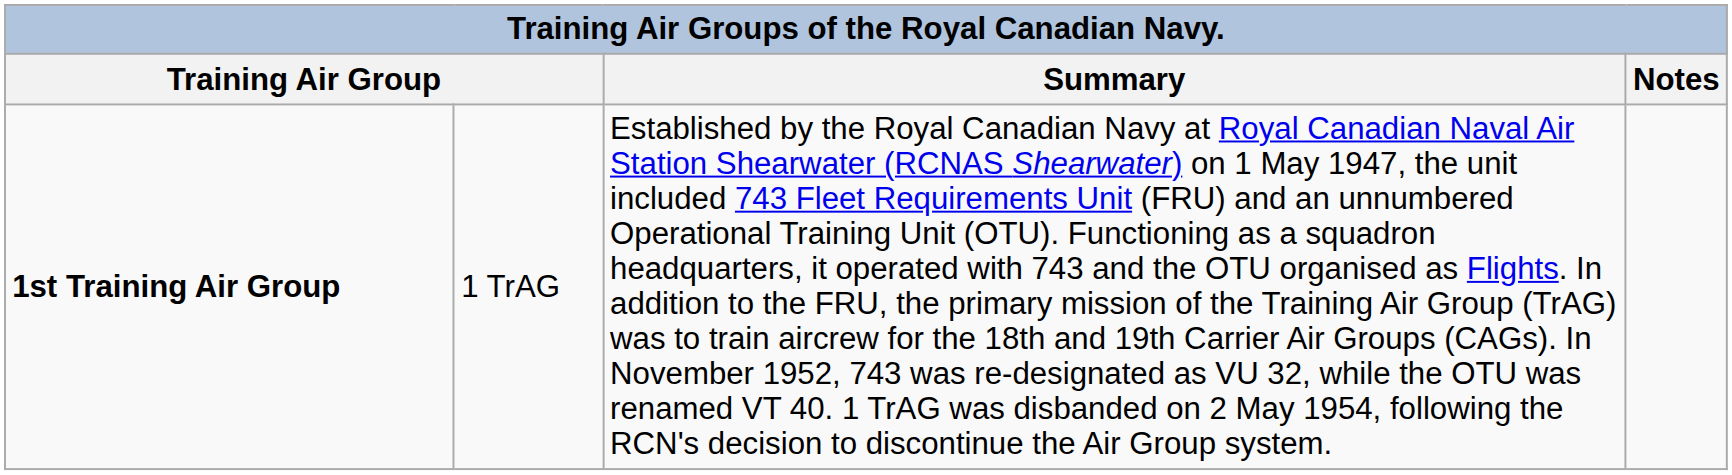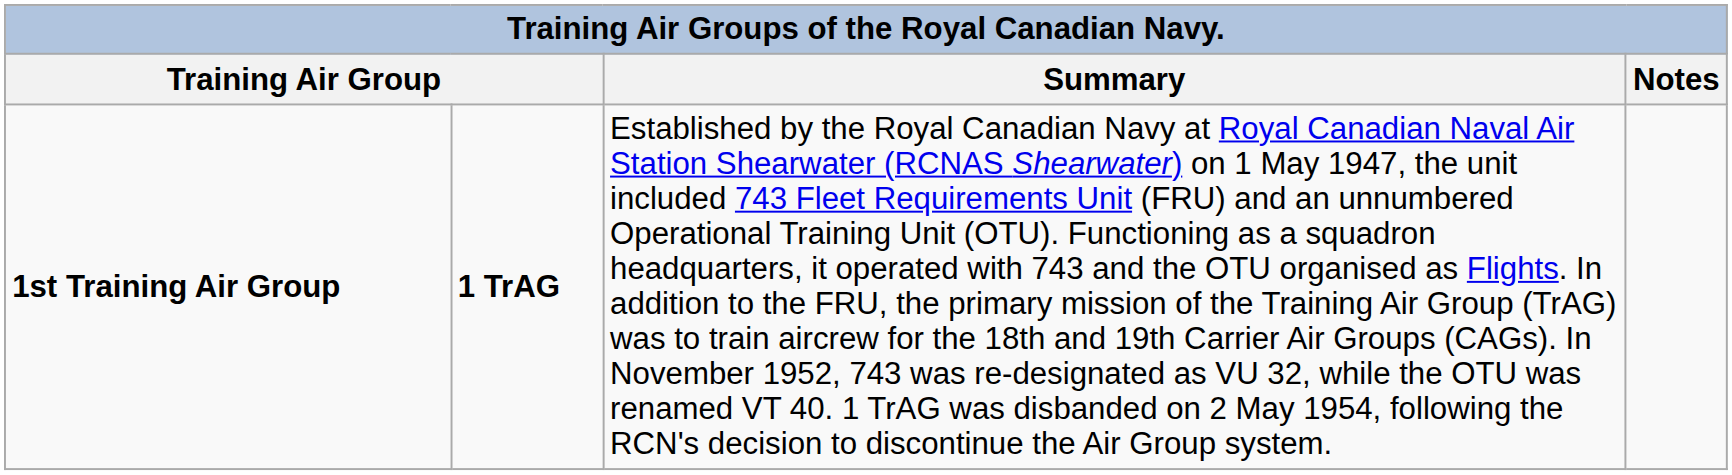(511, 286) normal -> (509, 286) bold
